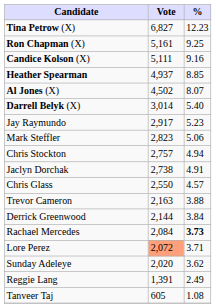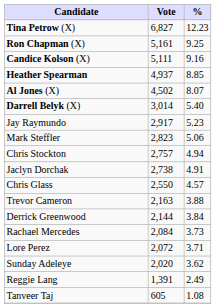(195, 232) bold -> (195, 232) normal
(162, 248) lightsalmon background -> (162, 248) no background
